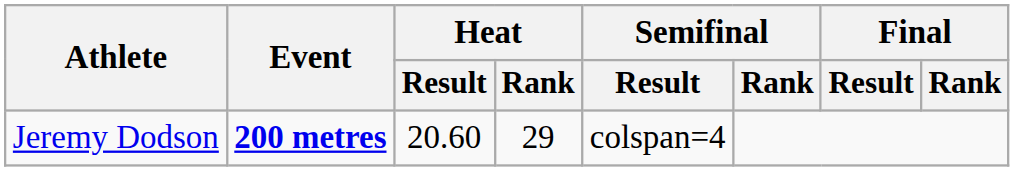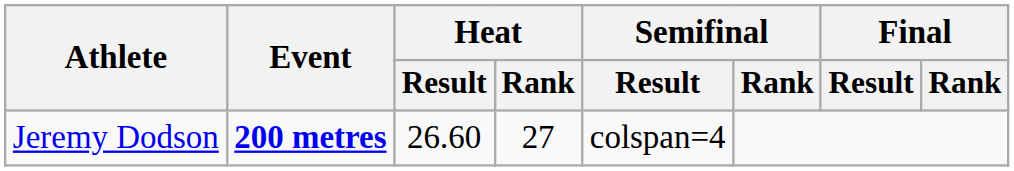(444, 137) 20.60 -> (444, 137) 26.60
(538, 137) 29 -> (538, 137) 27
